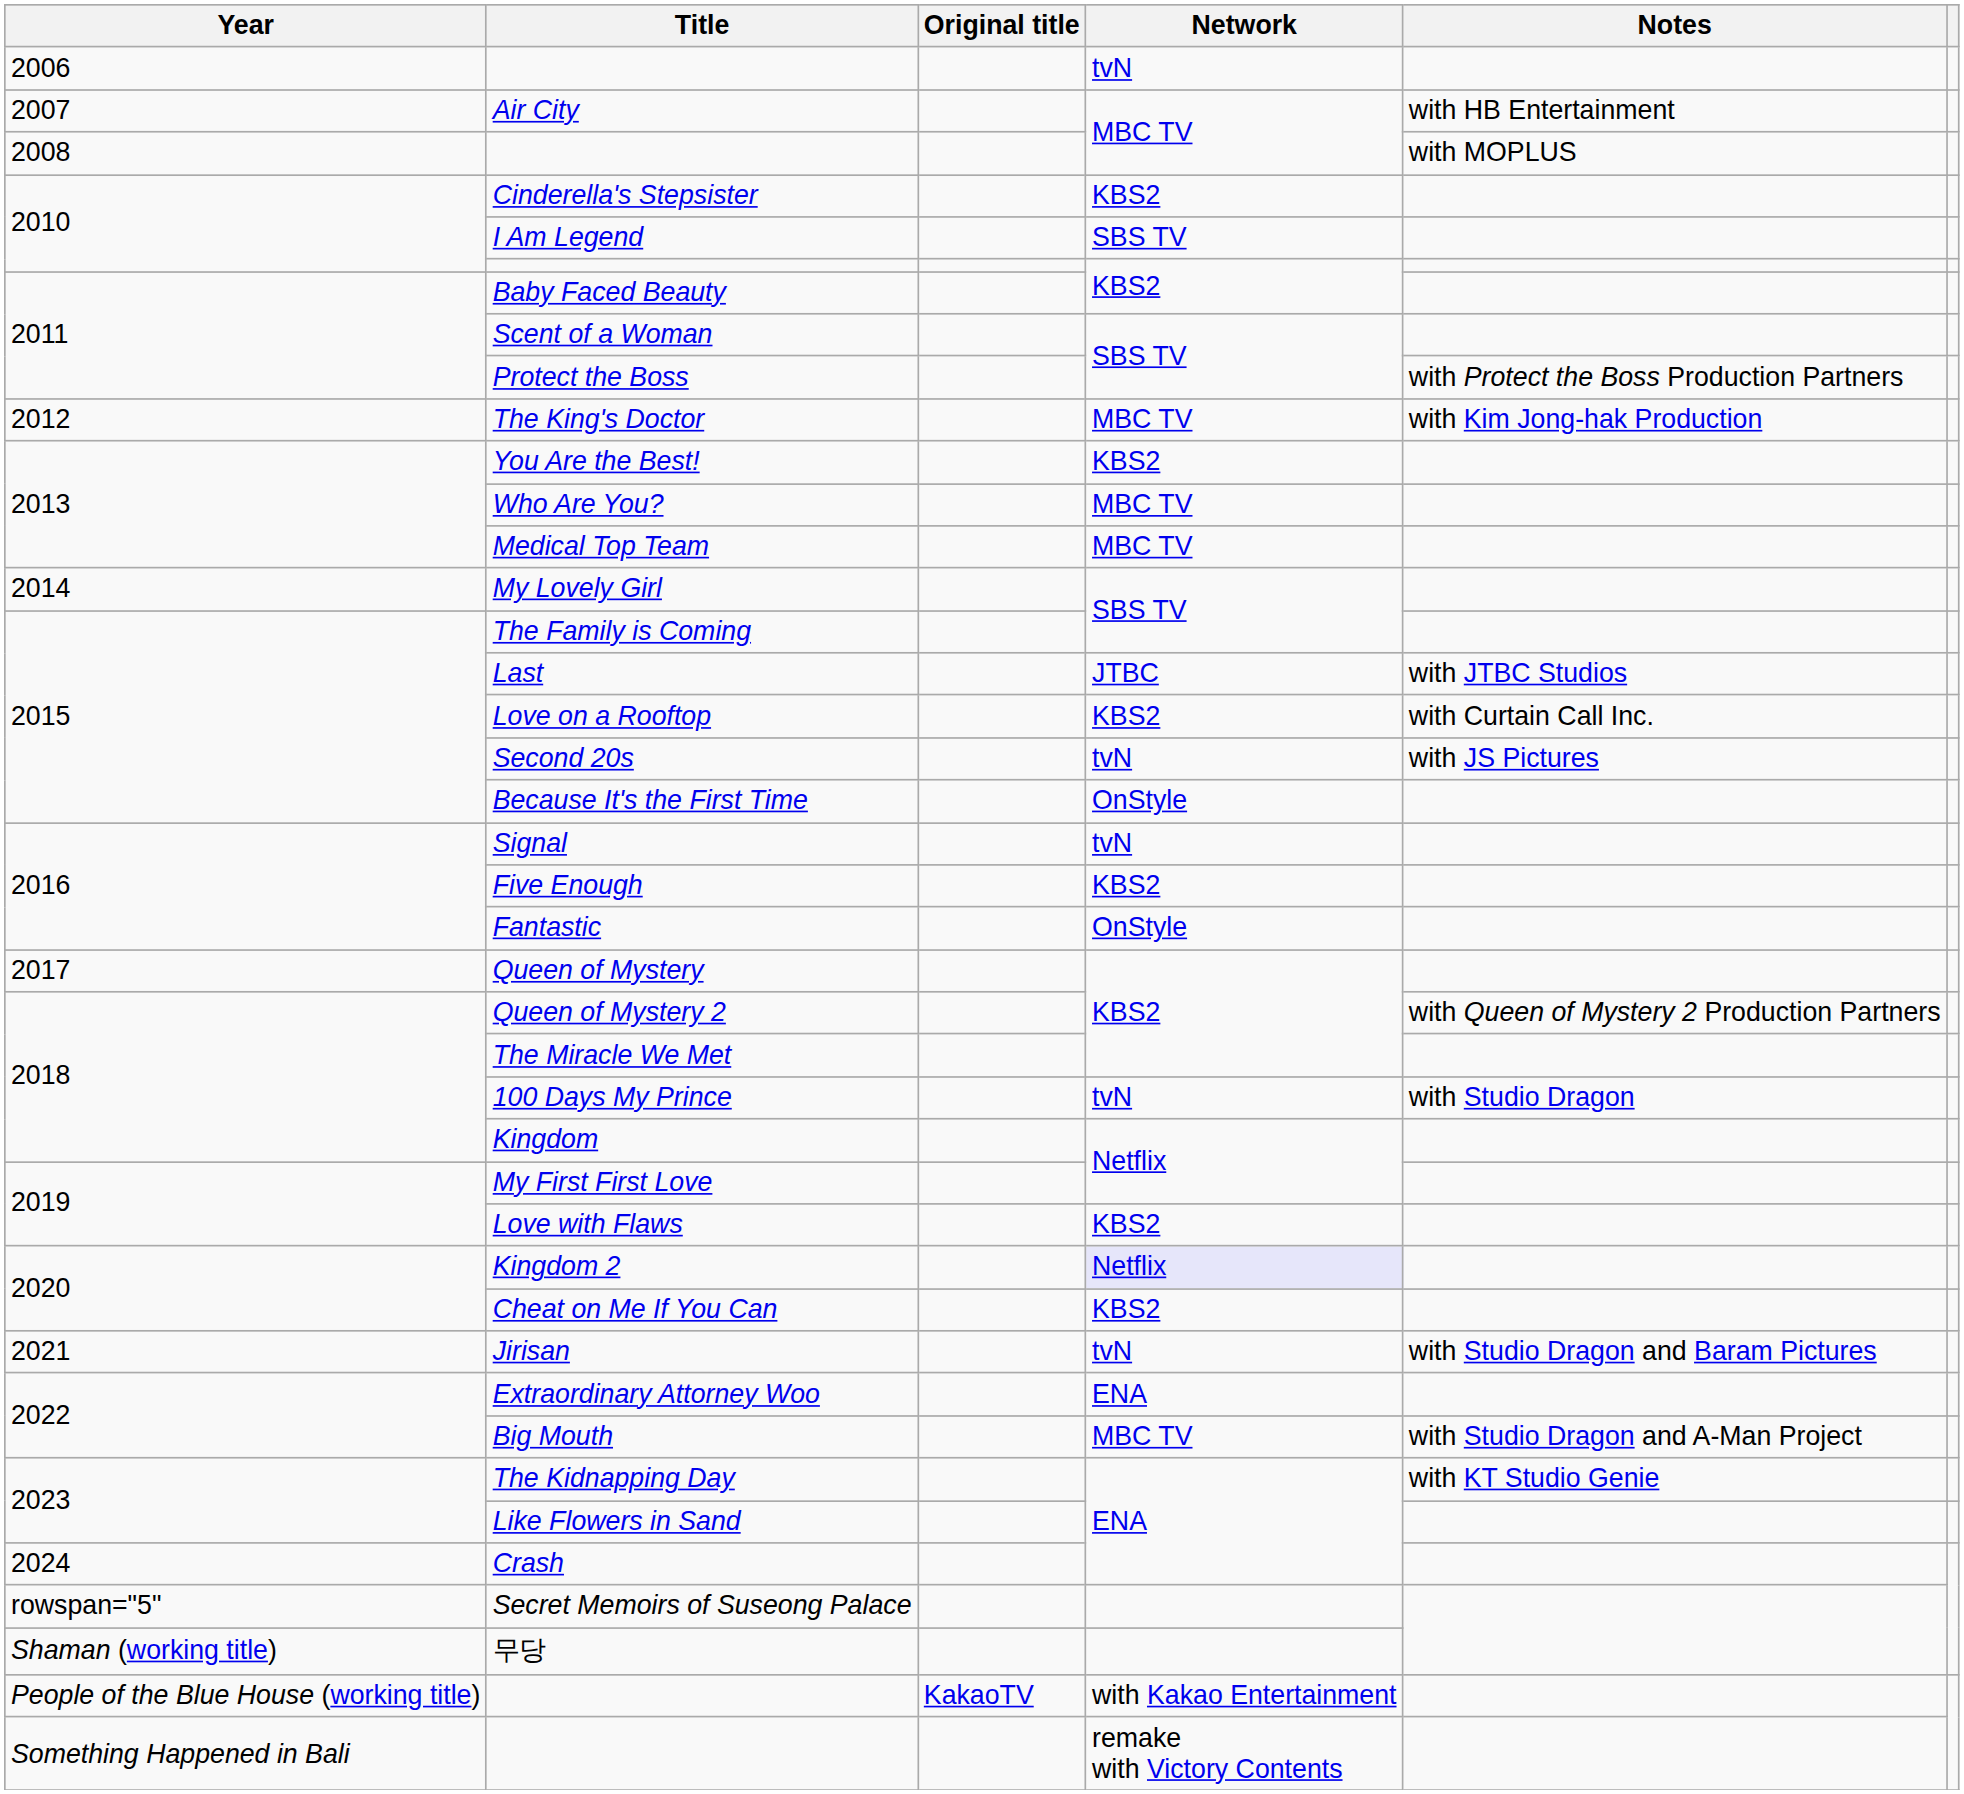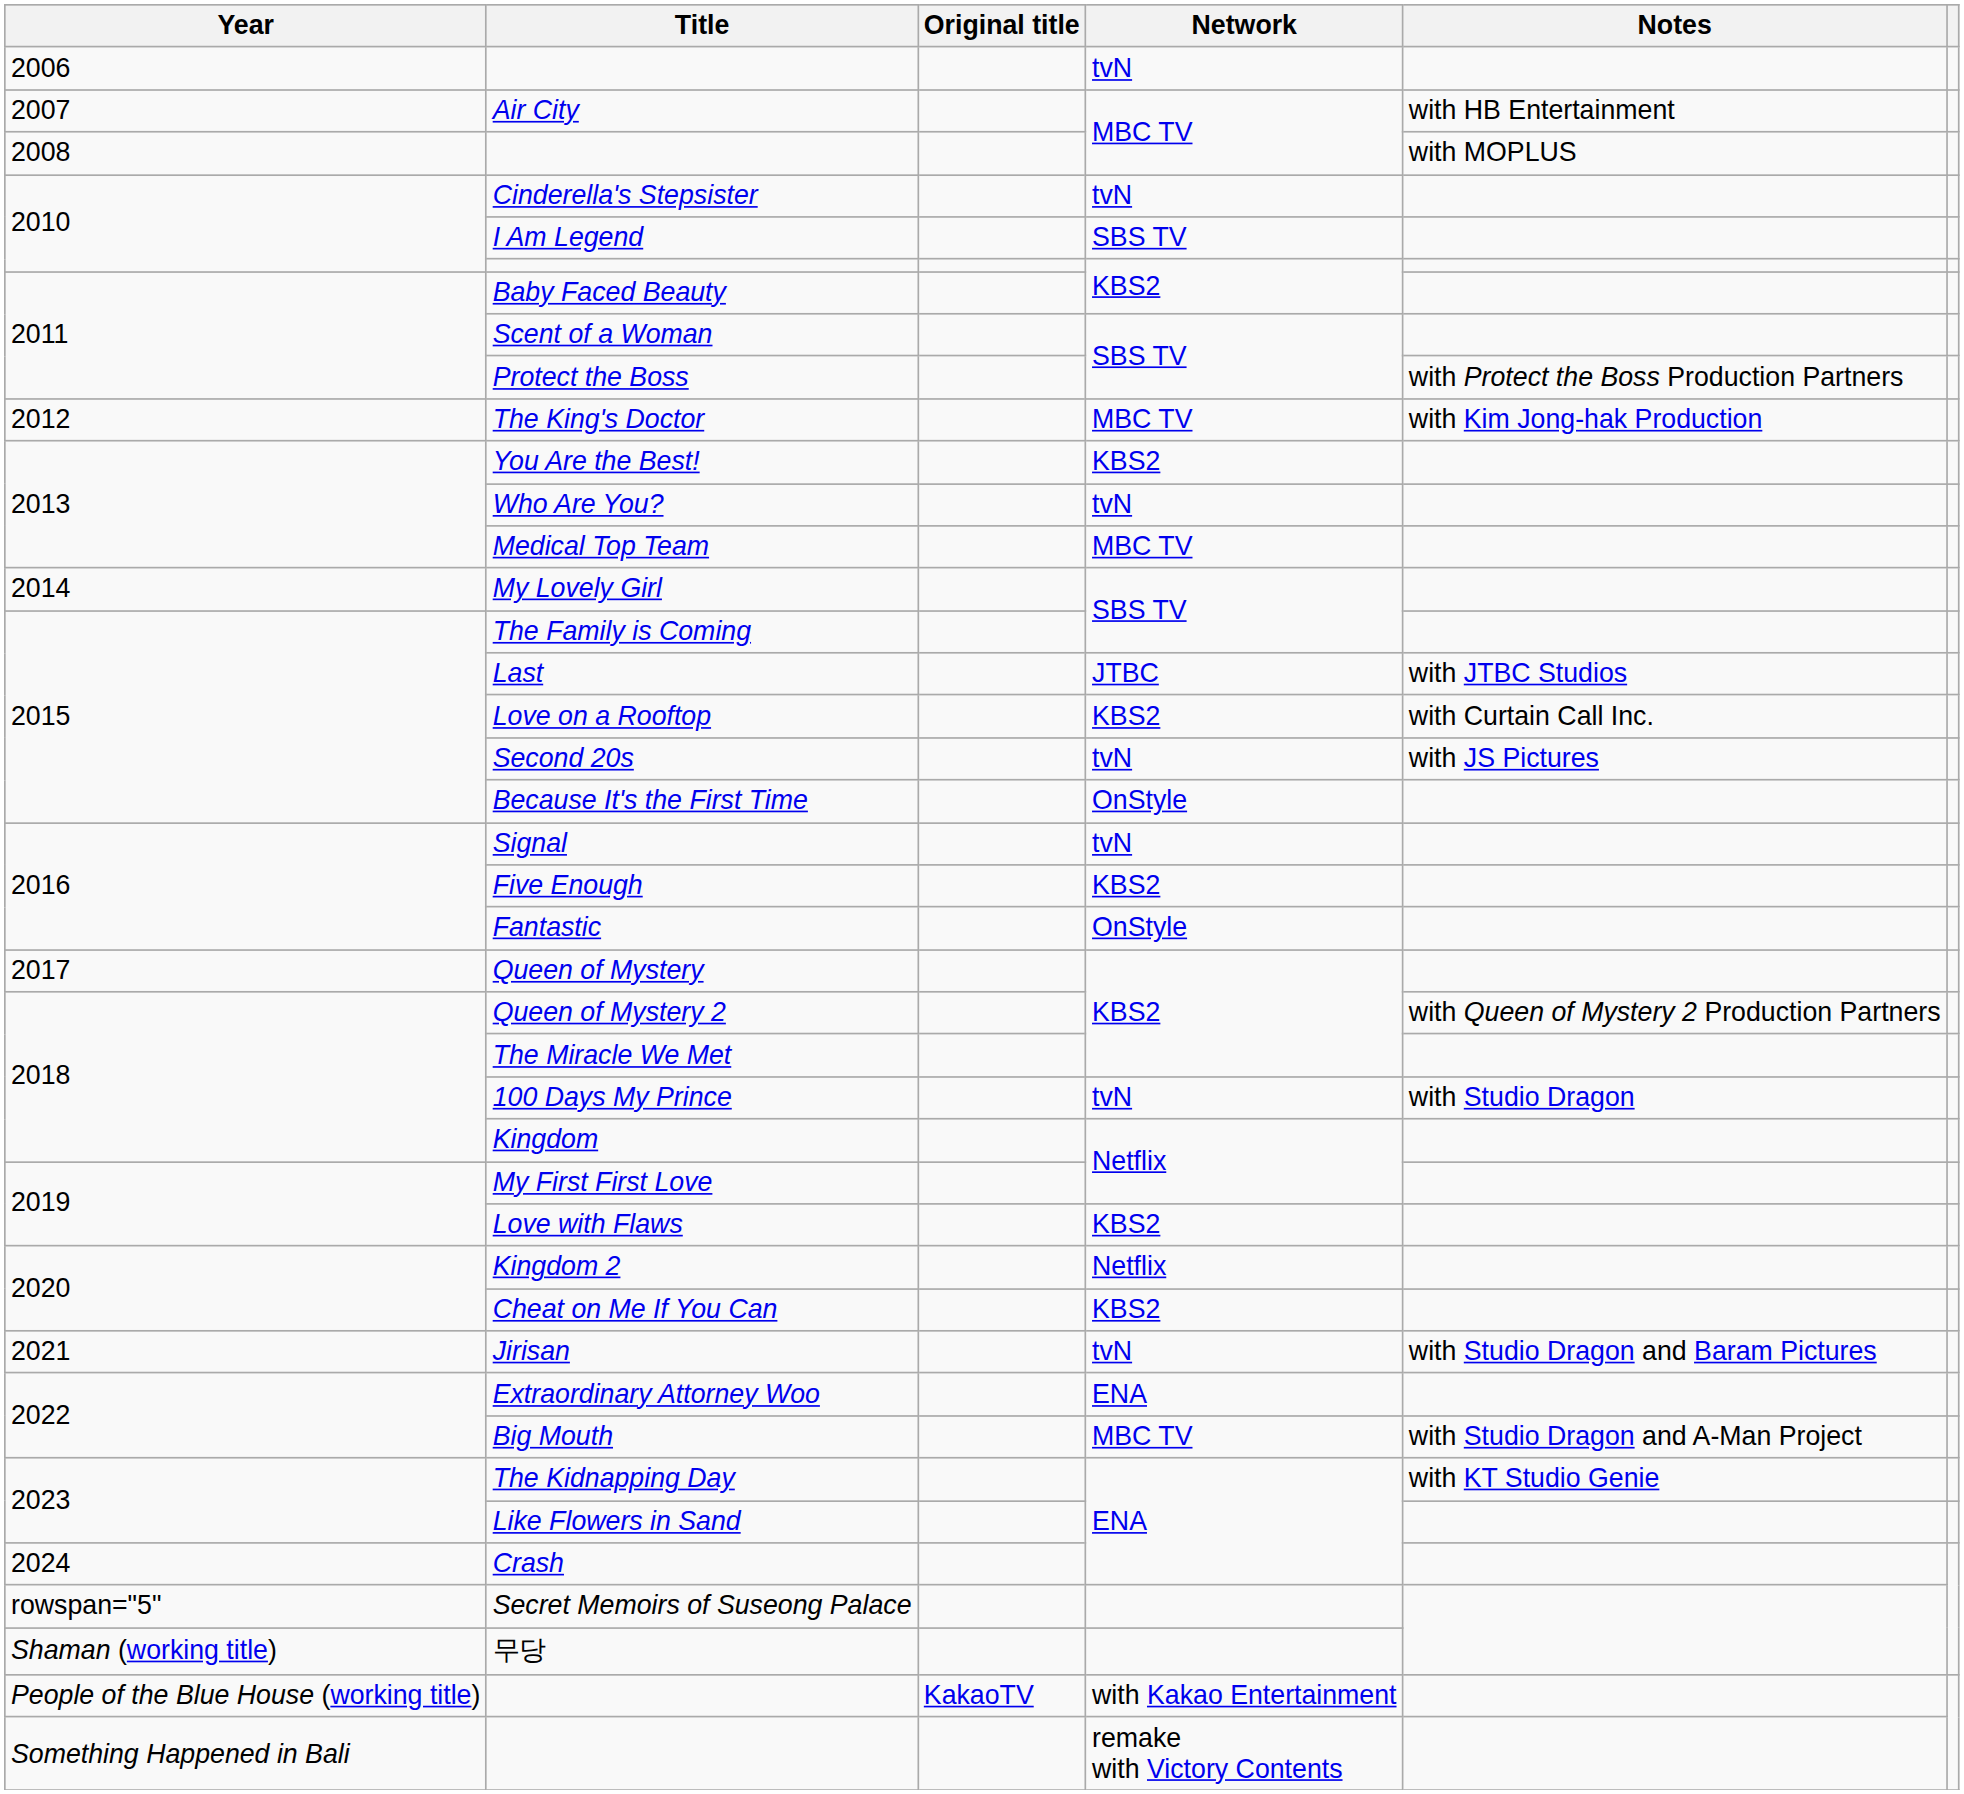(1126, 195) KBS2 -> (1112, 195) tvN
(1142, 504) MBC TV -> (1112, 504) tvN
(1129, 1266) lavender background -> (1129, 1266) no background
